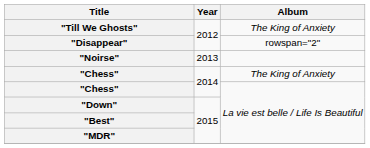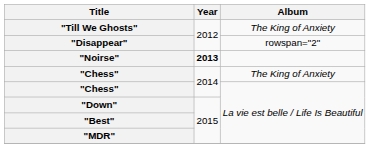(207, 58) normal -> (207, 58) bold
